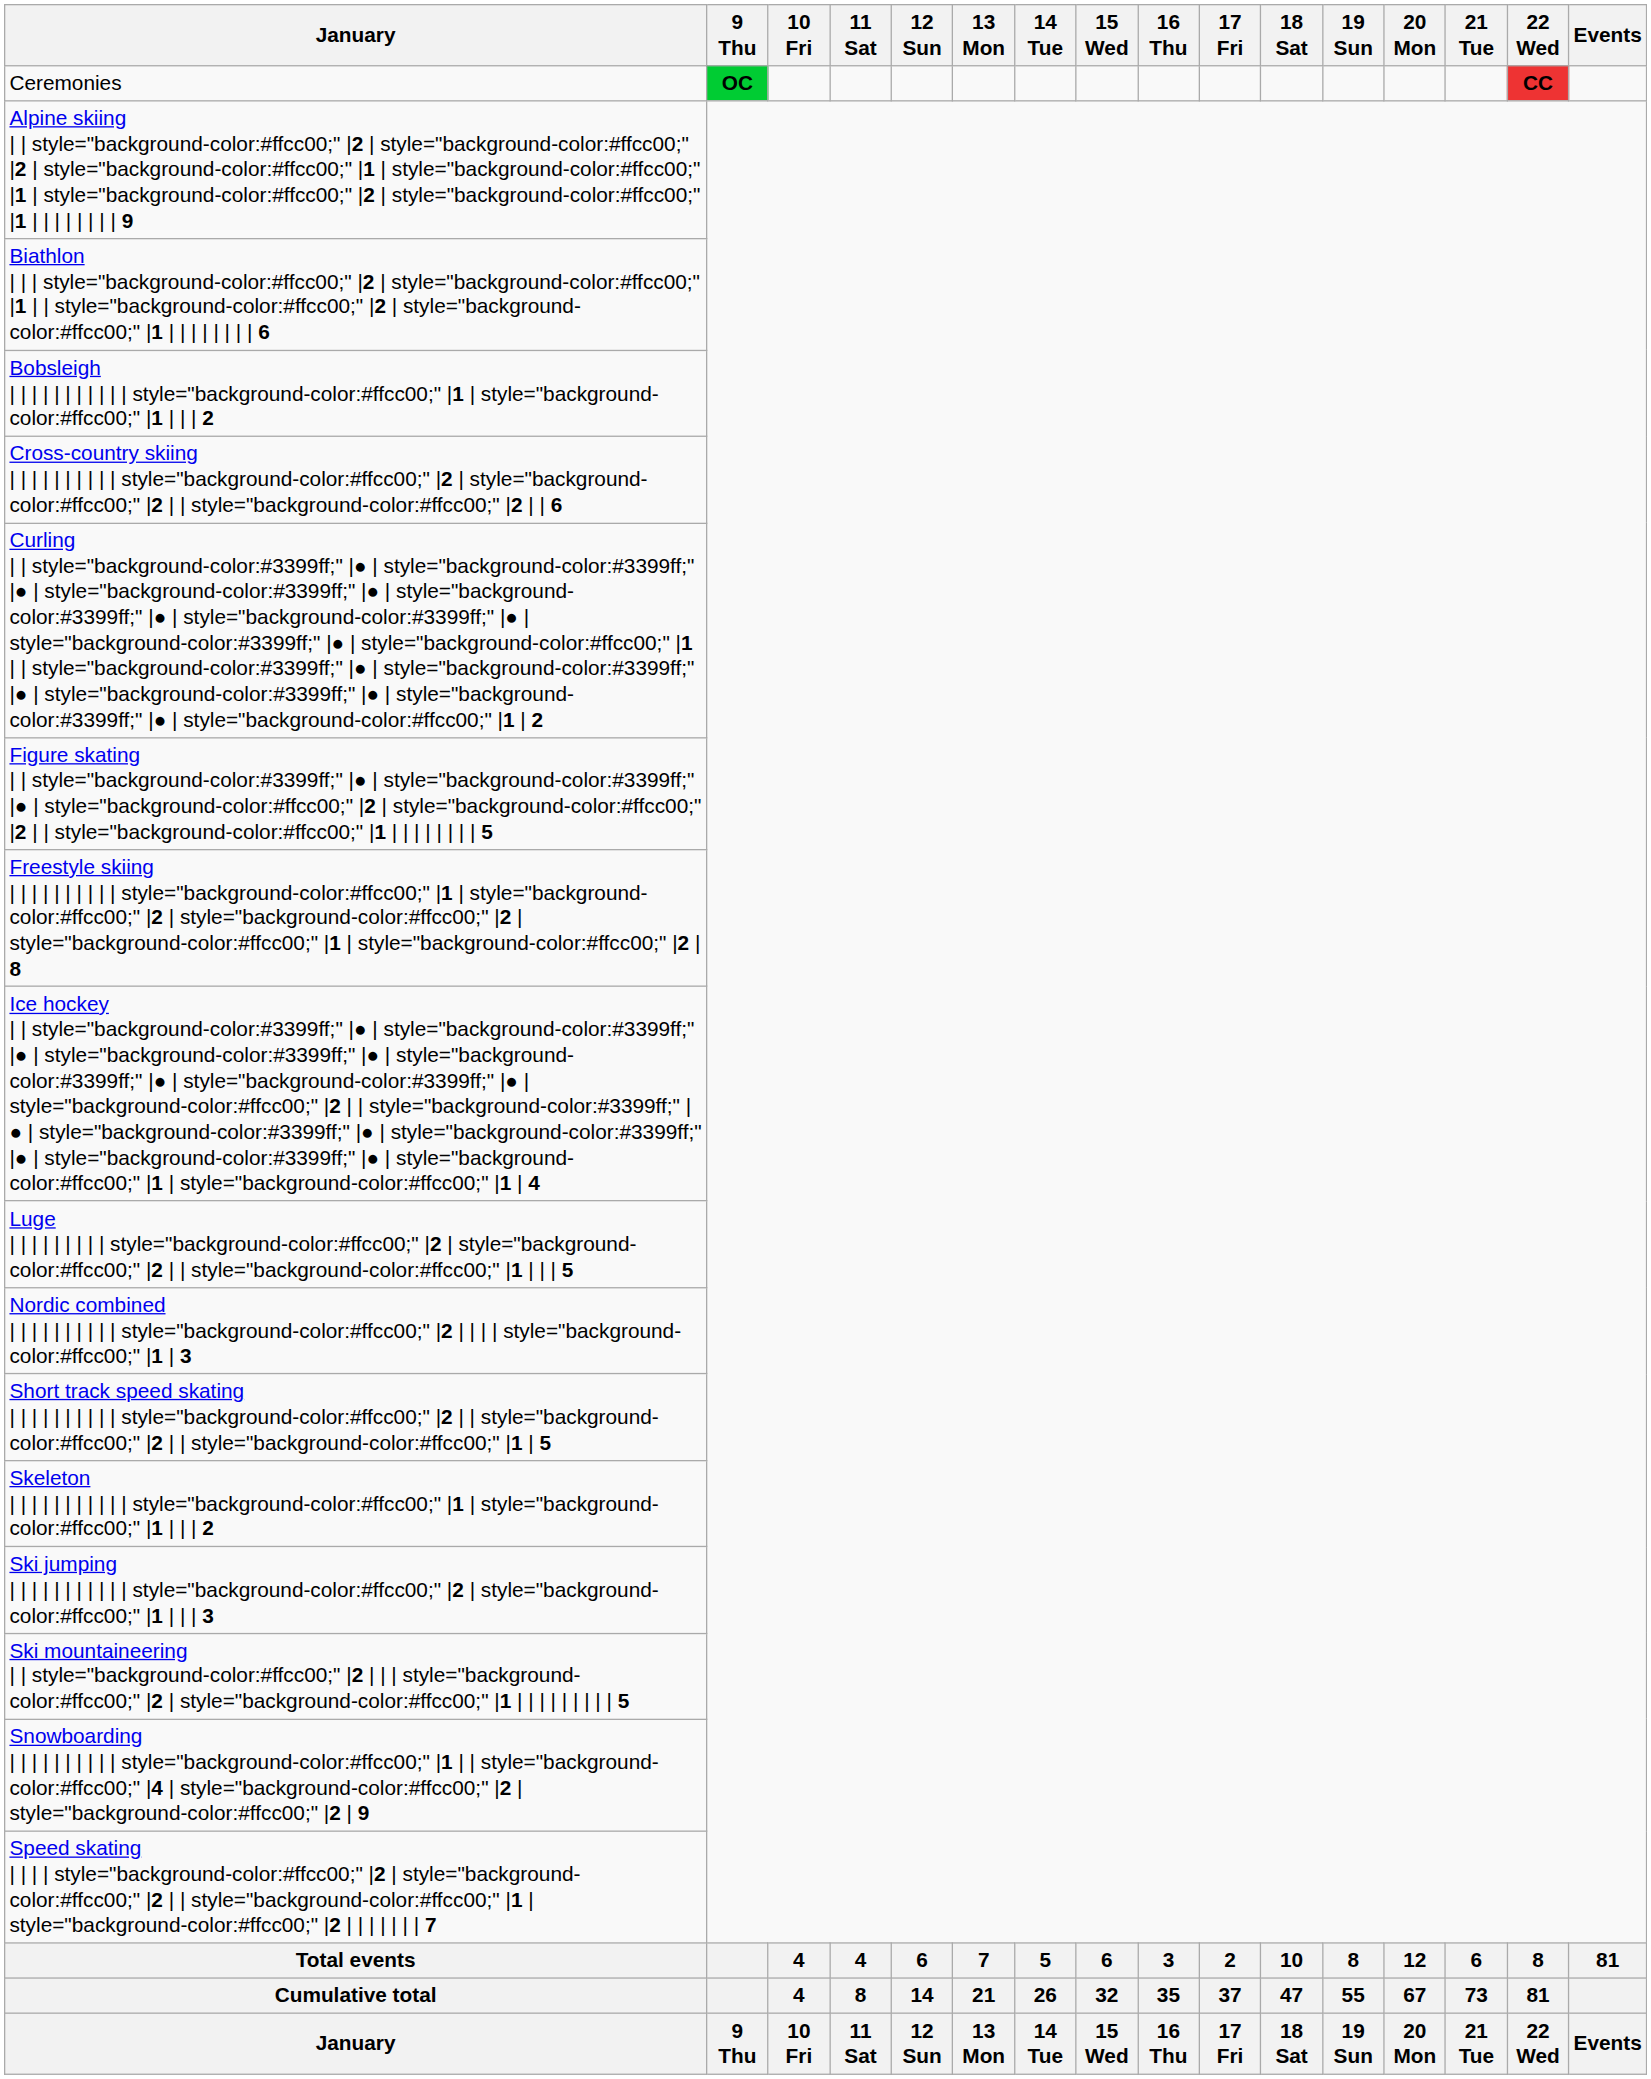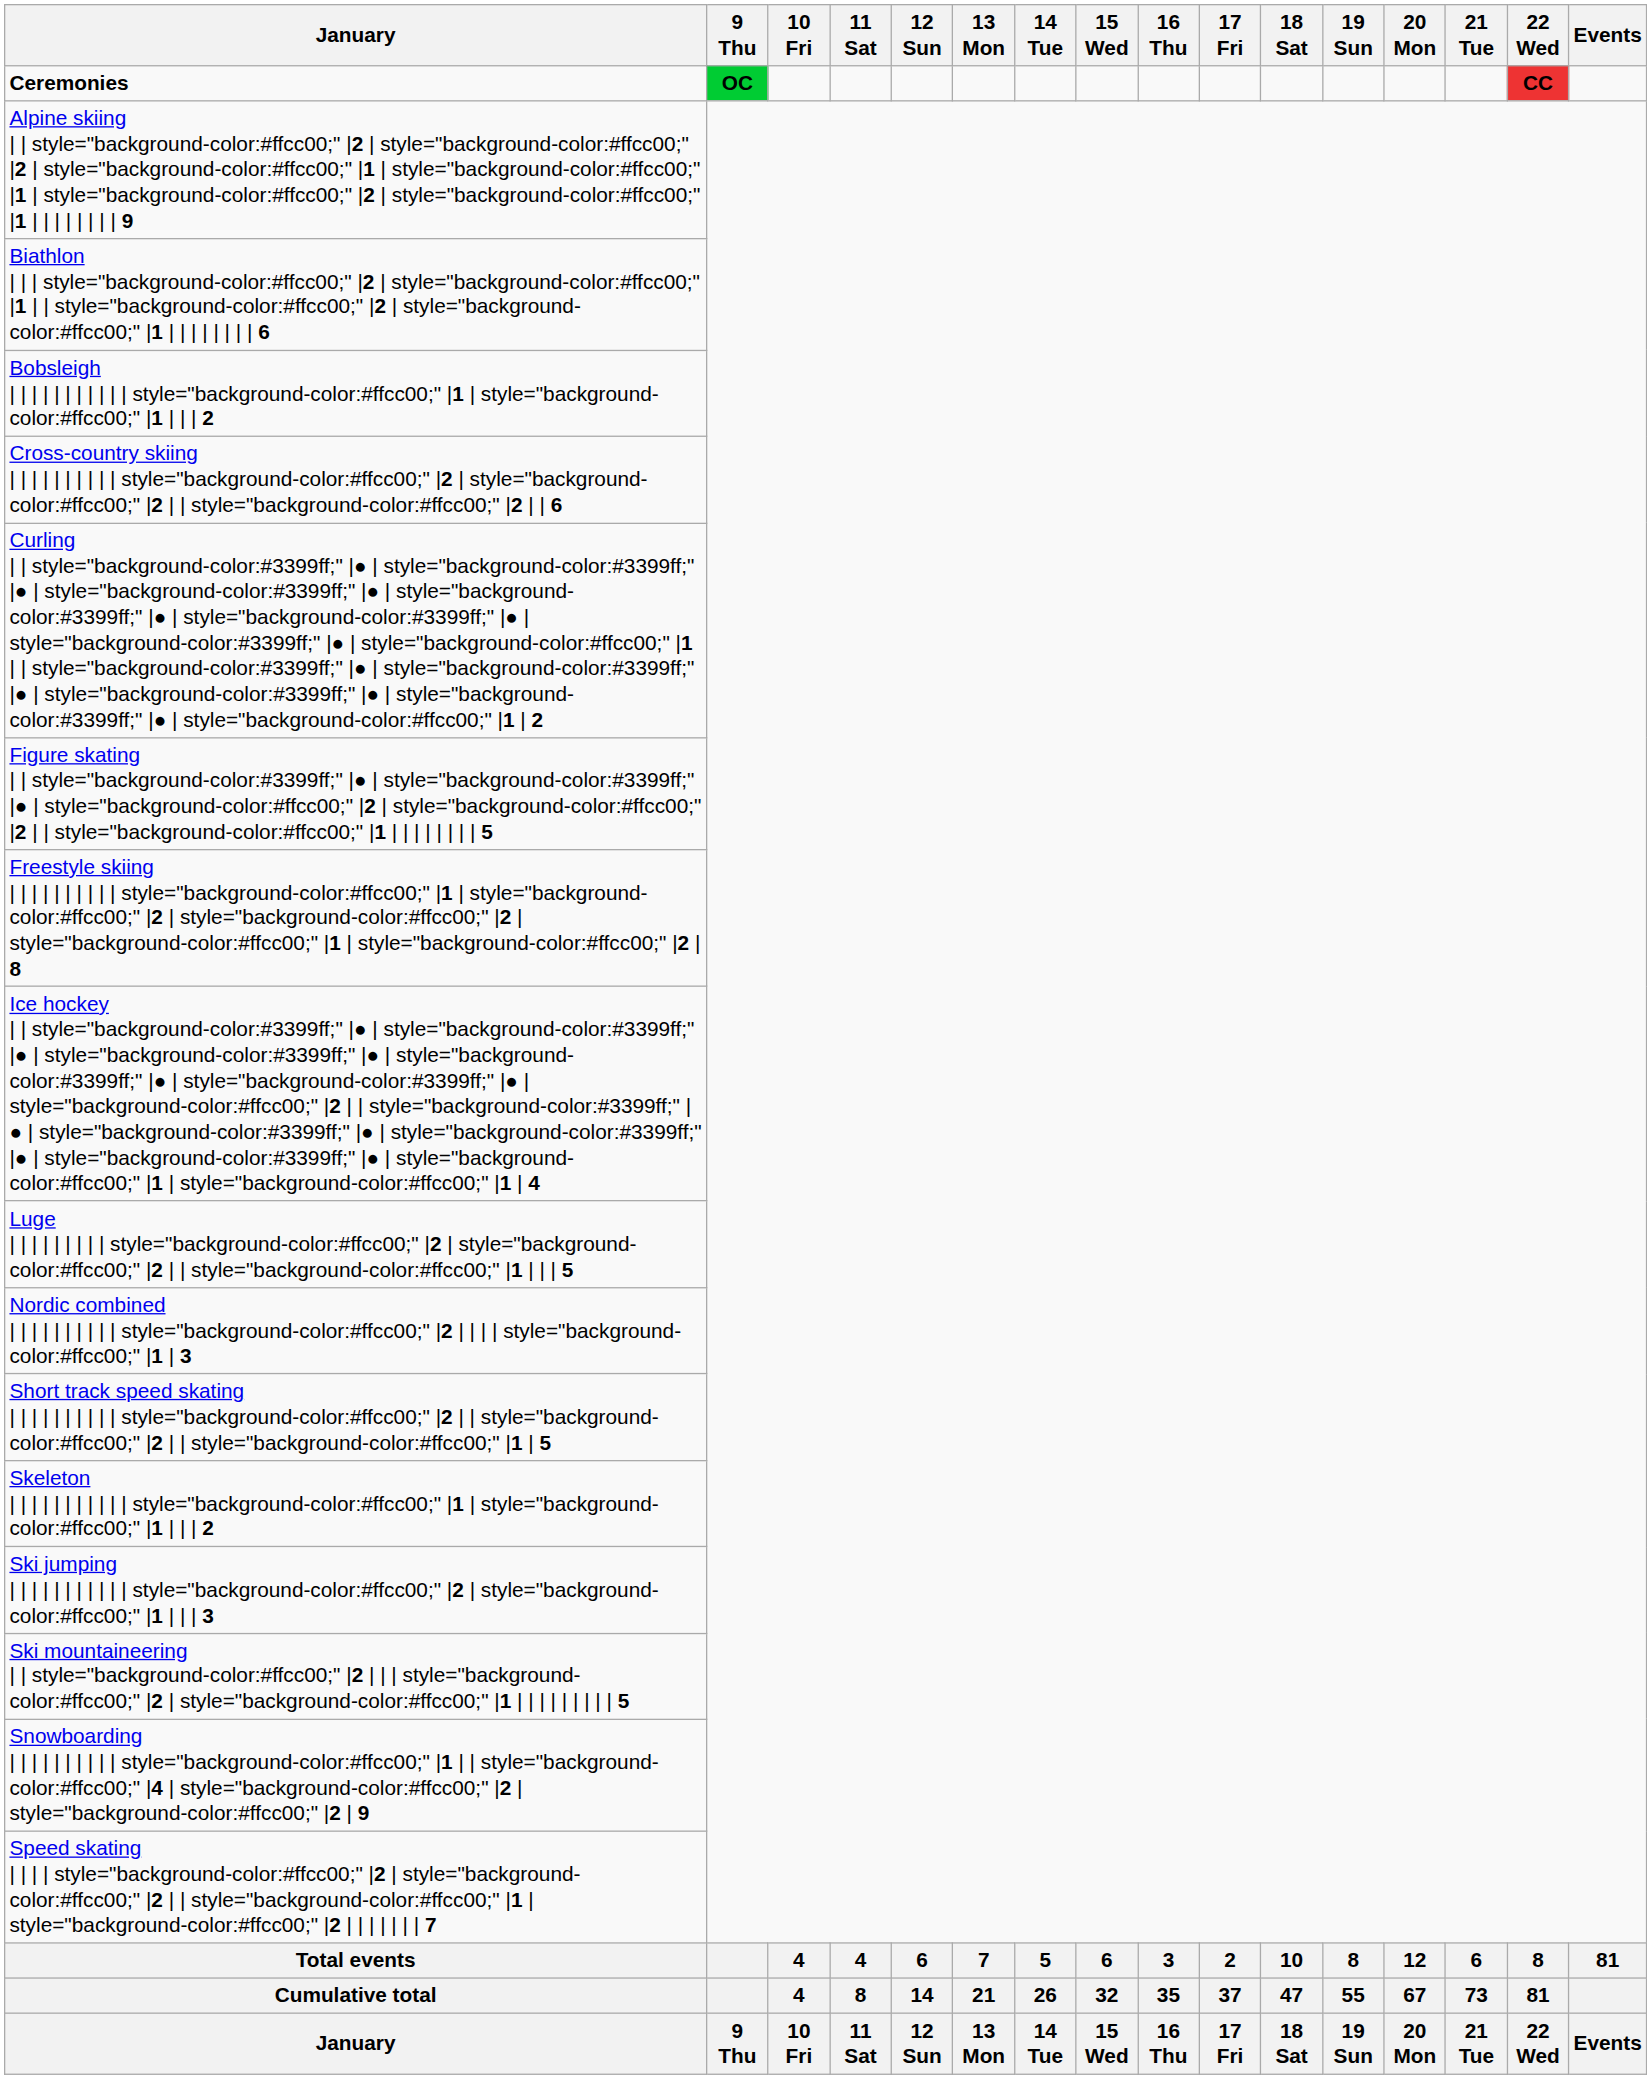(66, 83) normal -> (69, 83) bold
